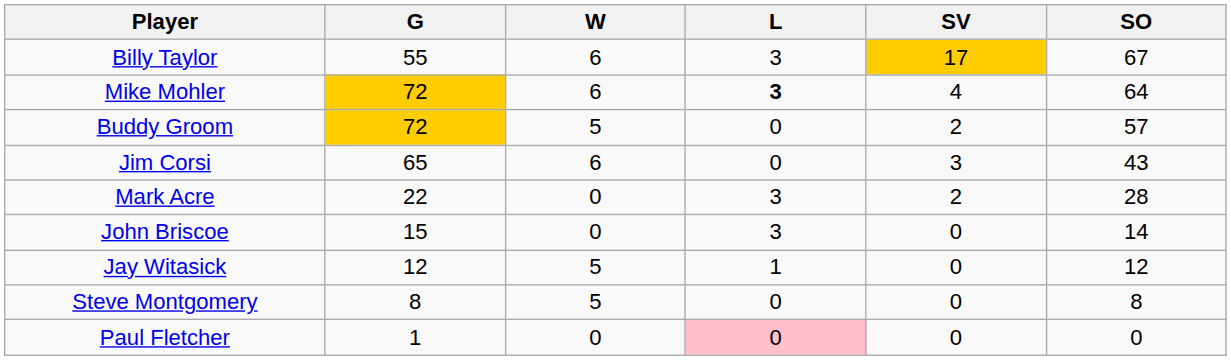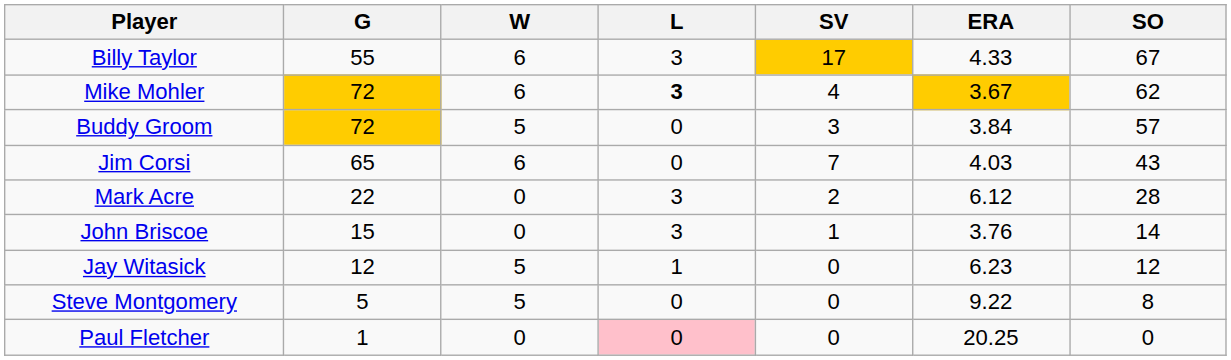+ column: (991, 22)
(1136, 92) 64 -> (1148, 92) 62
(956, 127) 2 -> (834, 127) 3
(956, 162) 3 -> (834, 162) 7
(956, 232) 0 -> (834, 232) 1
(415, 302) 8 -> (362, 302) 5
